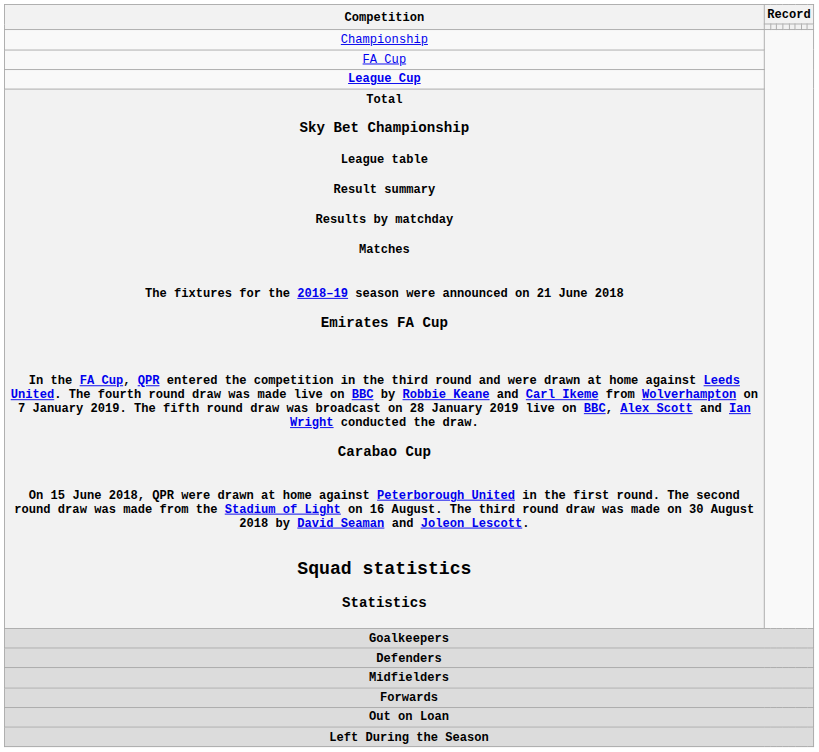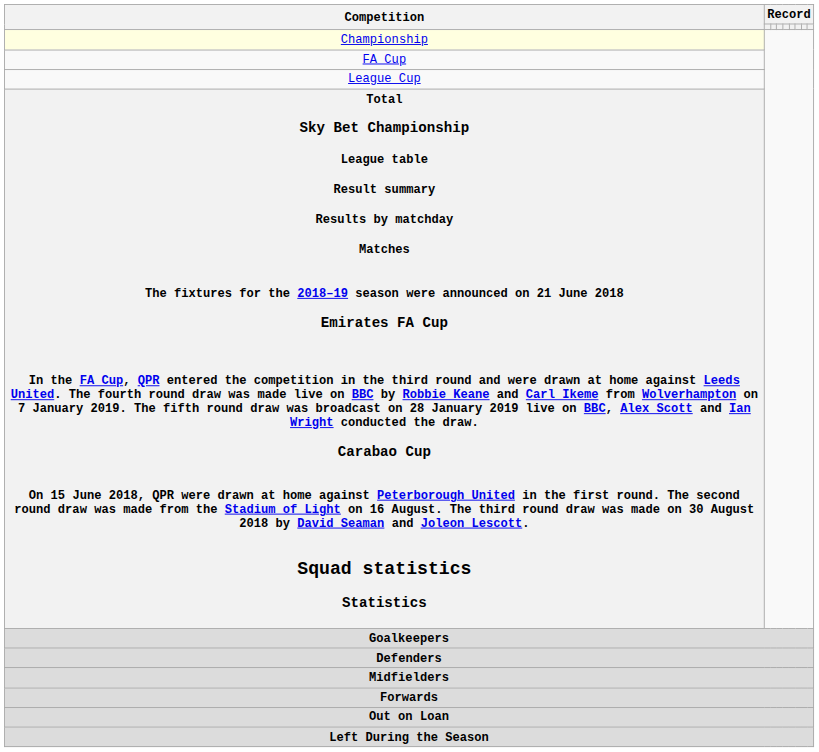(384, 40) no background -> (384, 40) lightyellow background
(384, 79) bold -> (384, 79) normal
